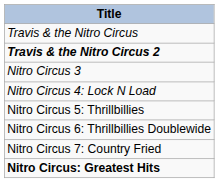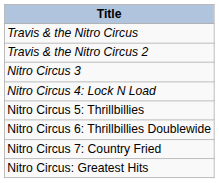(83, 52) bold -> (78, 52) normal
(84, 168) bold -> (78, 168) normal
